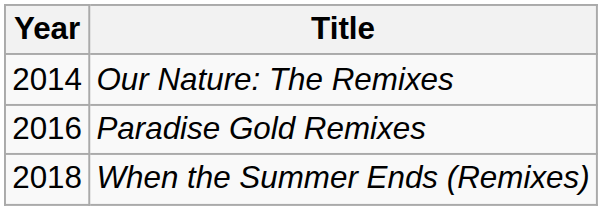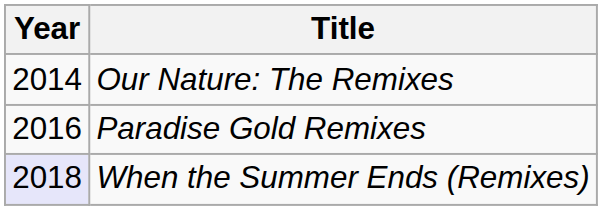(47, 178) no background -> (47, 178) lavender background
